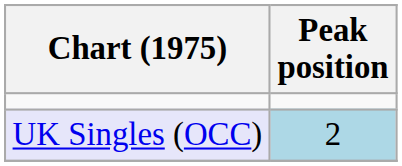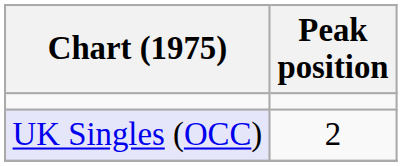(333, 134) lightblue background -> (333, 134) no background
